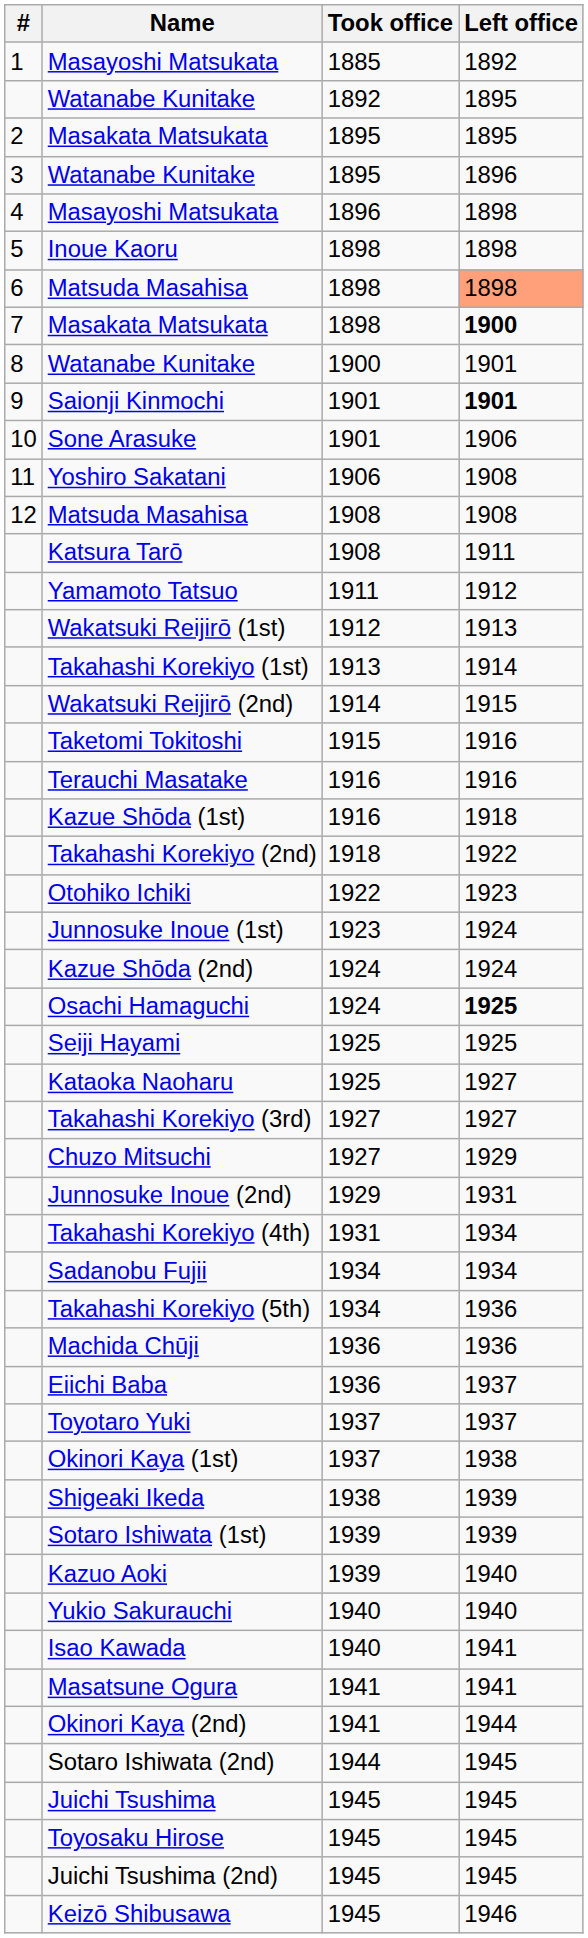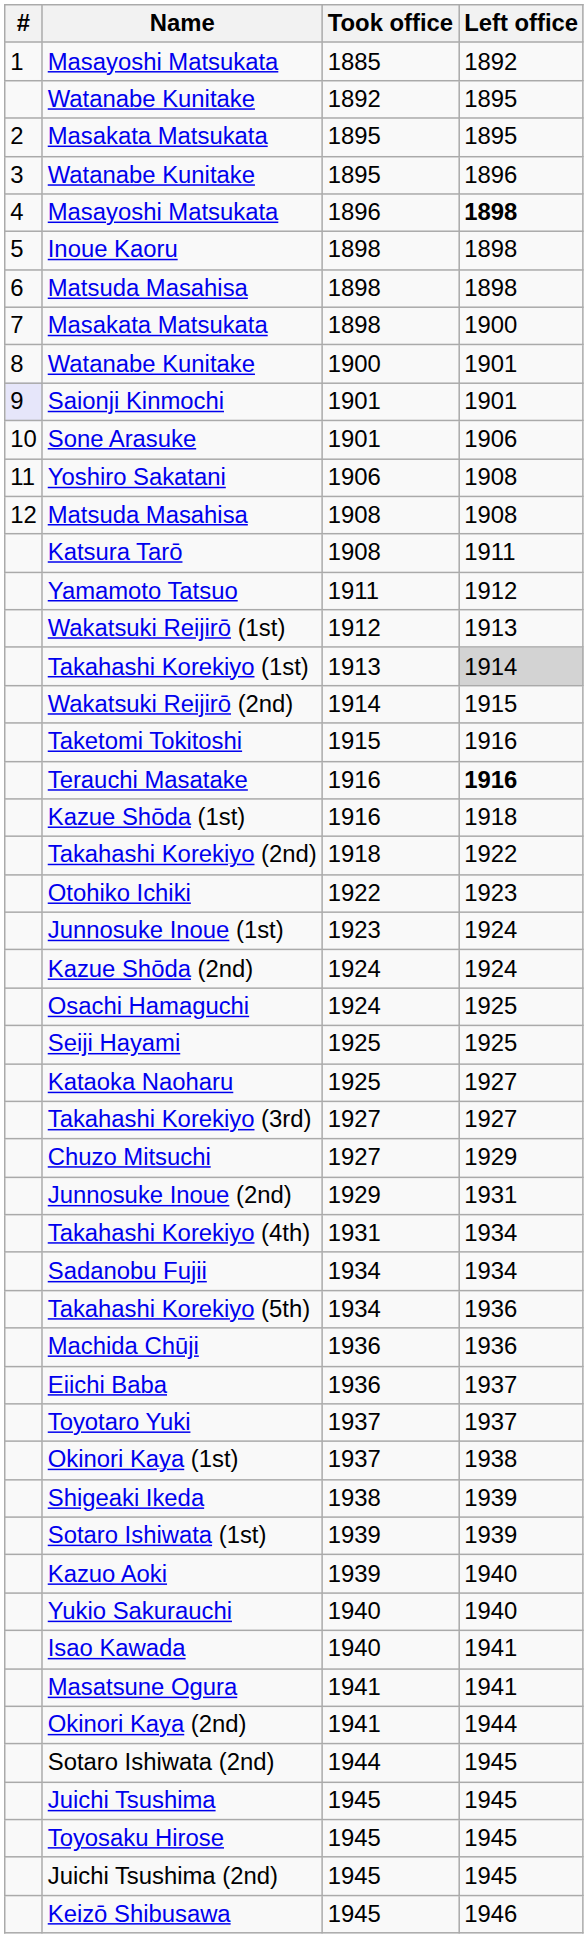(491, 212) normal -> (491, 212) bold
(491, 288) lightsalmon background -> (491, 288) no background
(491, 325) bold -> (491, 325) normal
(17, 401) no background -> (17, 401) lavender background
(491, 401) bold -> (491, 401) normal
(491, 666) no background -> (491, 666) lightgrey background
(491, 779) normal -> (491, 779) bold
(491, 1006) bold -> (491, 1006) normal
